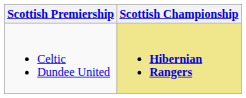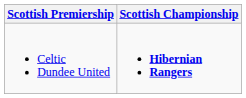(179, 65) khaki background -> (179, 65) no background
